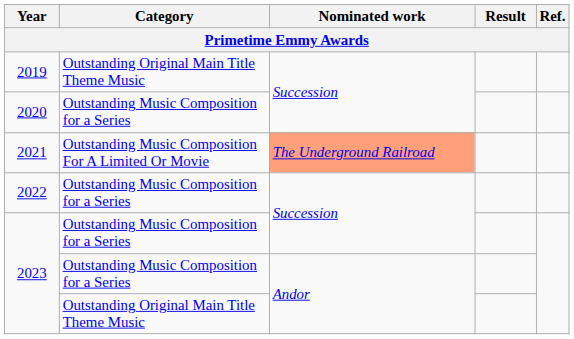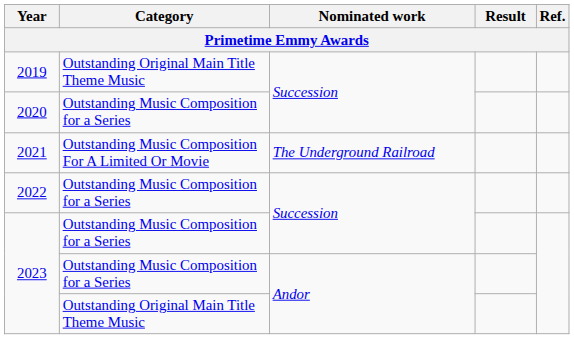(354, 152) lightsalmon background -> (354, 152) no background
